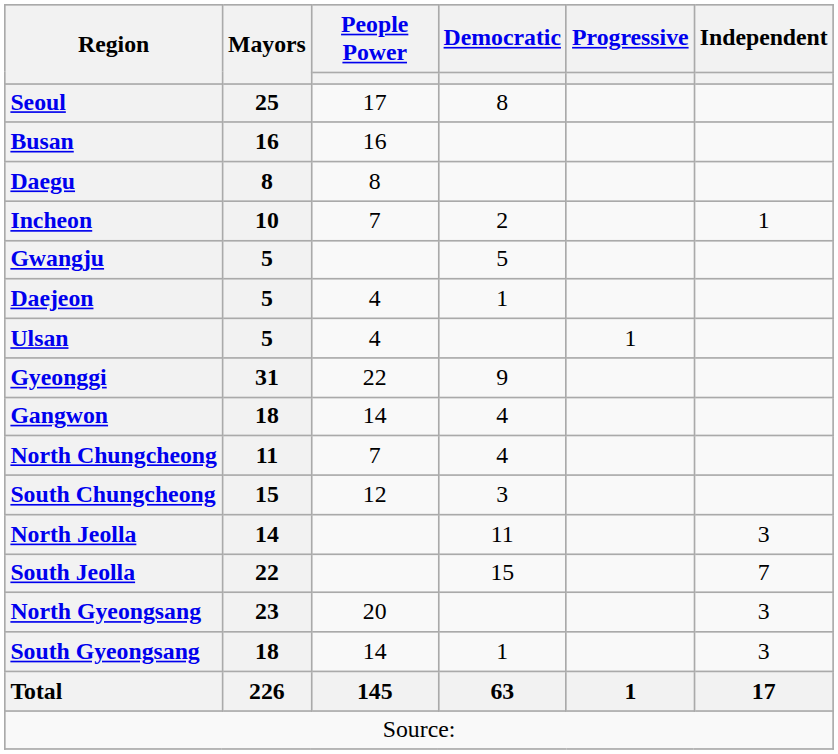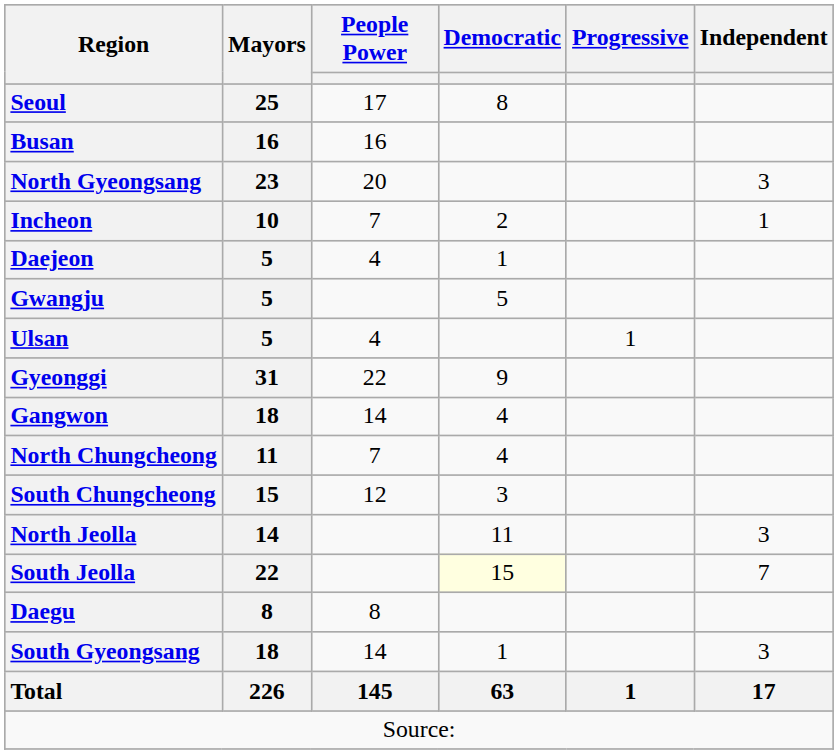rows swapped: (43, 181) <-> (106, 612)
rows swapped: (57, 259) <-> (52, 298)
(502, 573) no background -> (502, 573) lightyellow background
